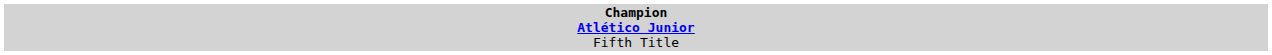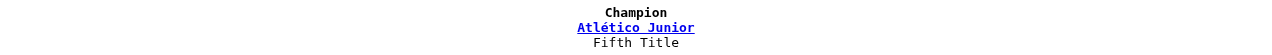(636, 28) lightgrey background -> (636, 28) no background
